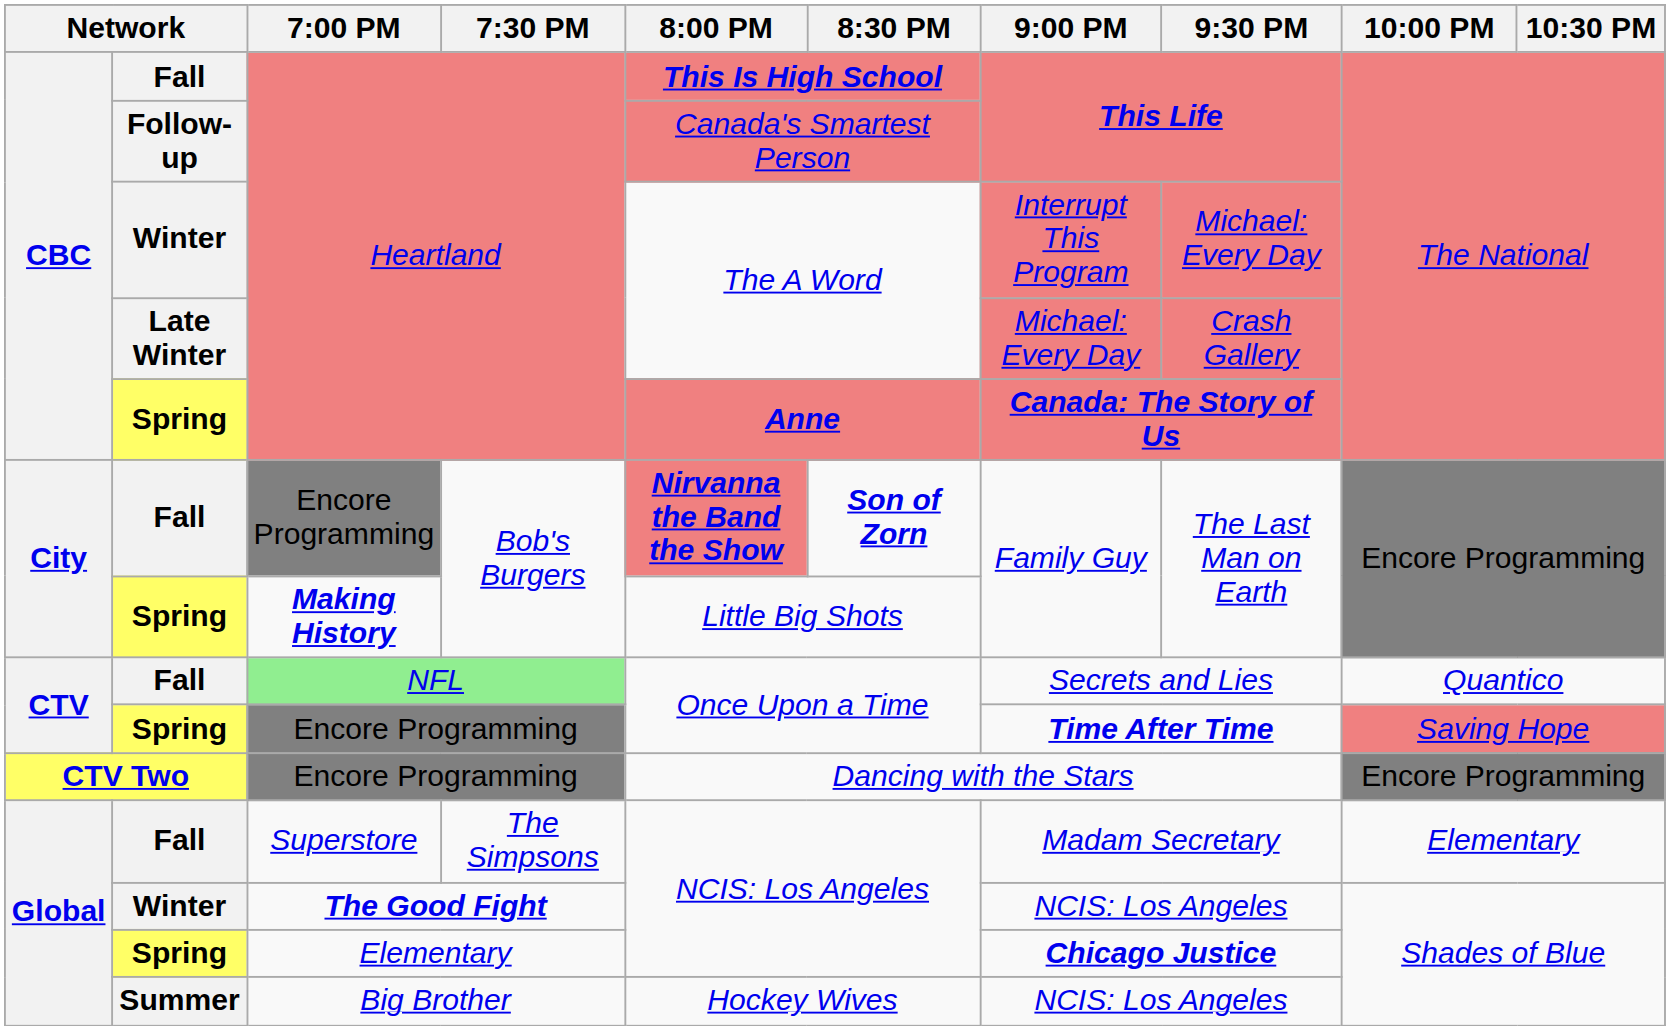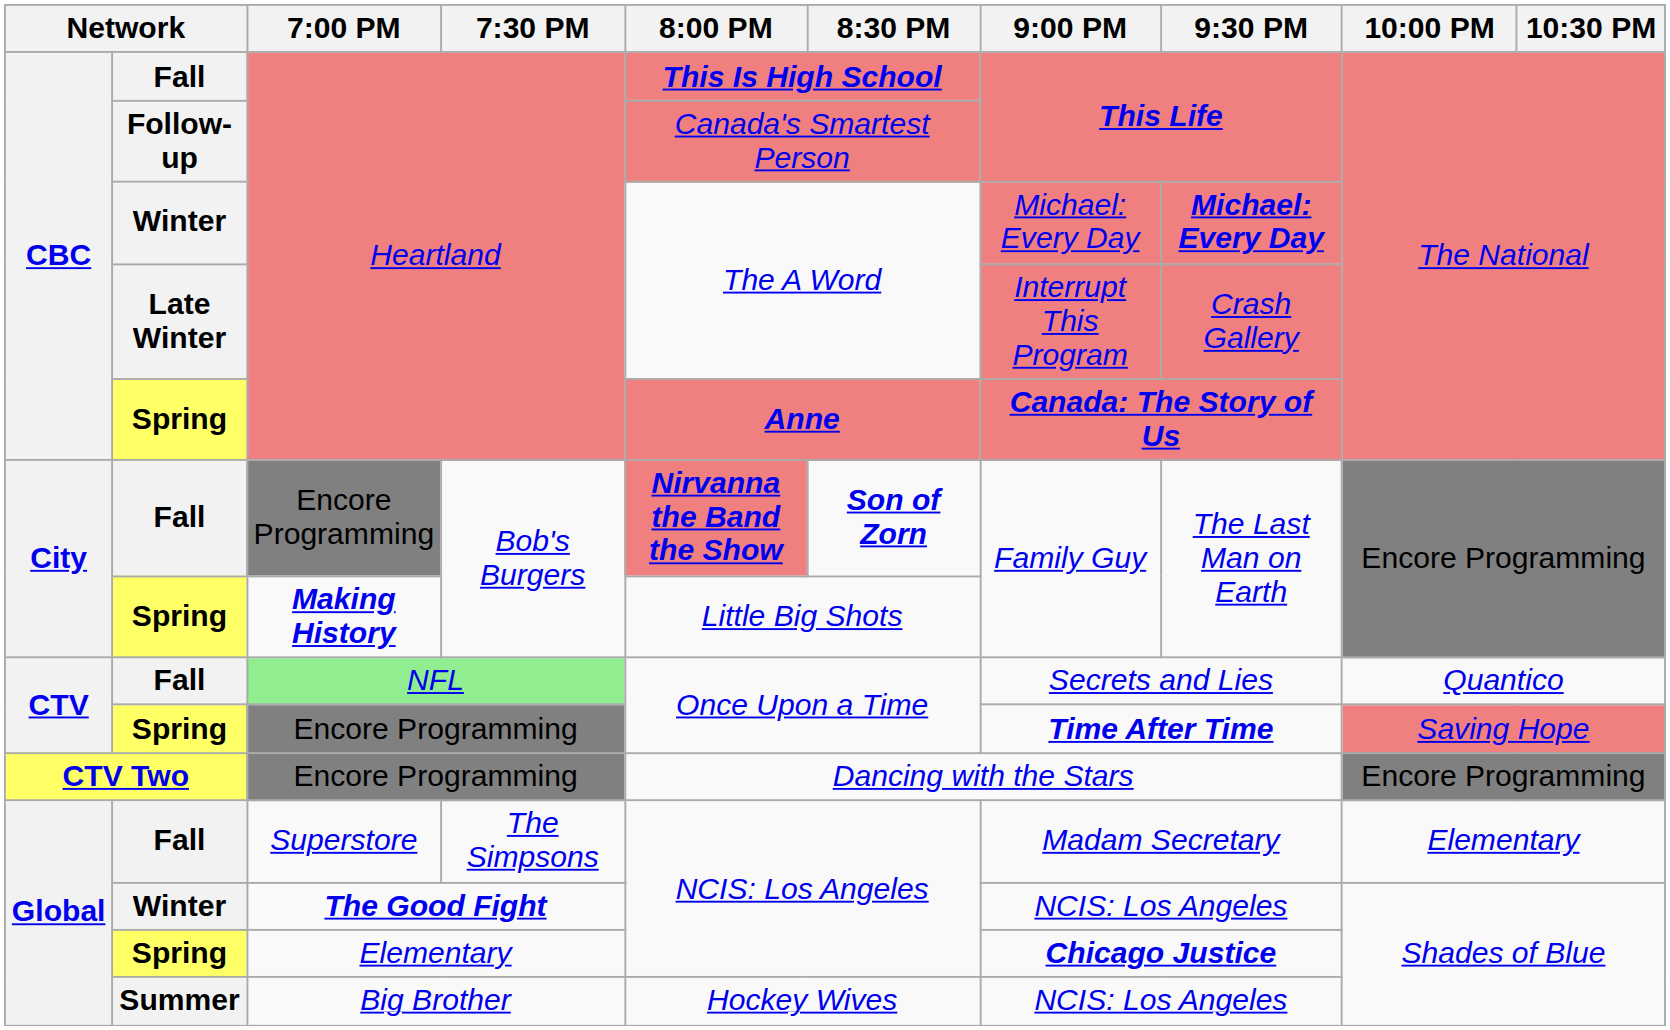(1071, 239) Interrupt This Program -> (1070, 222) Michael: Every Day
(1251, 239) normal -> (1251, 222) bold
(1071, 337) Michael: Every Day -> (1070, 320) Interrupt This Program
